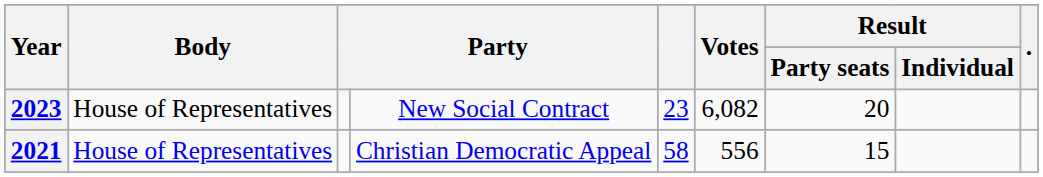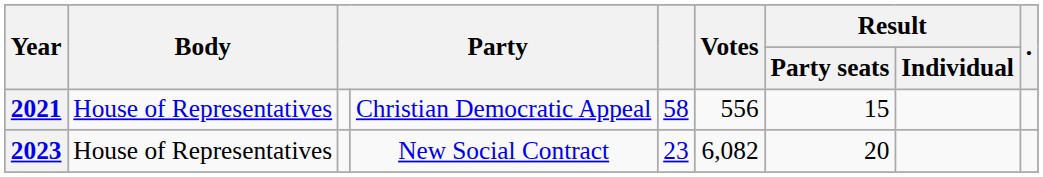rows swapped: (36, 151) <-> (36, 109)
